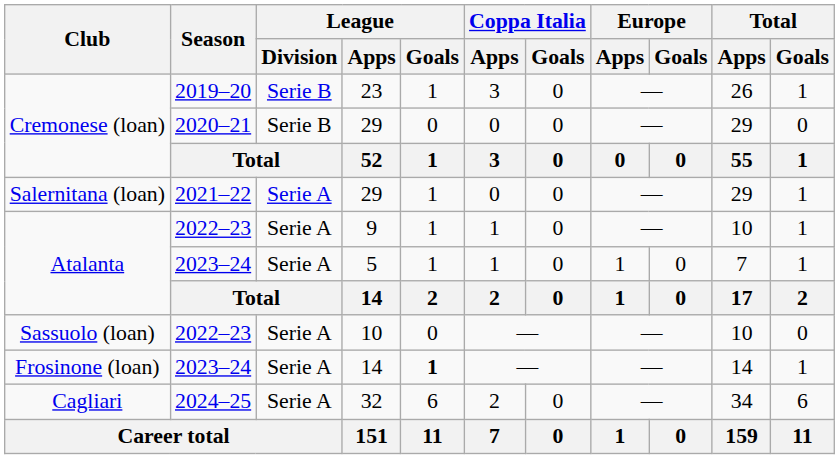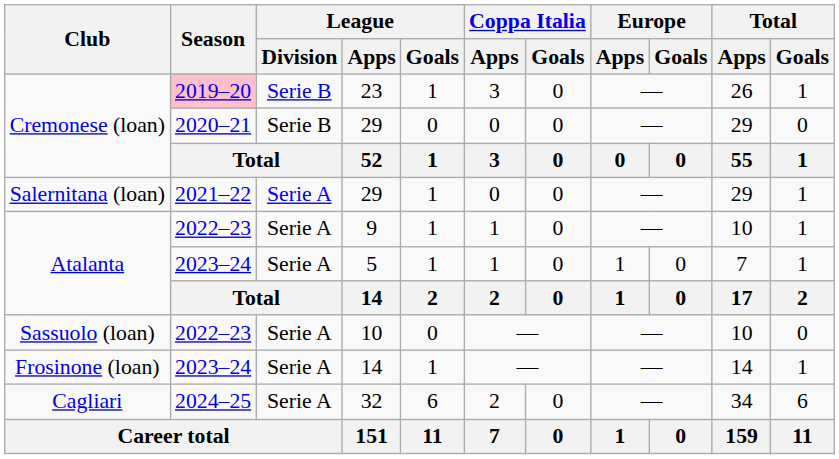(213, 90) no background -> (213, 90) pink background
(432, 366) bold -> (432, 366) normal
